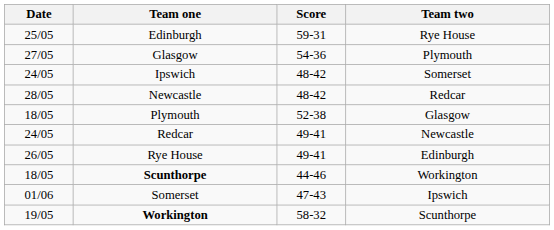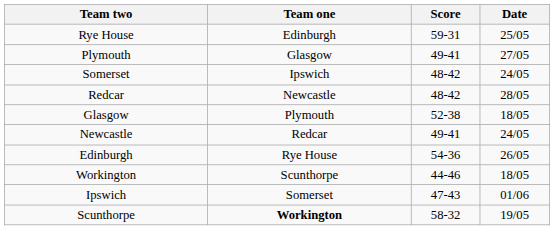columns swapped: (39, 14) <-> (447, 14)
(311, 54) 54-36 -> (446, 54) 49-41
(311, 154) 49-41 -> (446, 154) 54-36
(175, 174) bold -> (309, 174) normal
